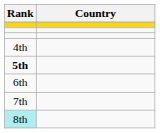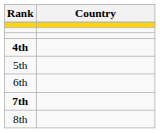(20, 47) normal -> (20, 47) bold
(20, 65) bold -> (20, 65) normal
(20, 101) normal -> (20, 101) bold
(20, 119) paleturquoise background -> (20, 119) no background
